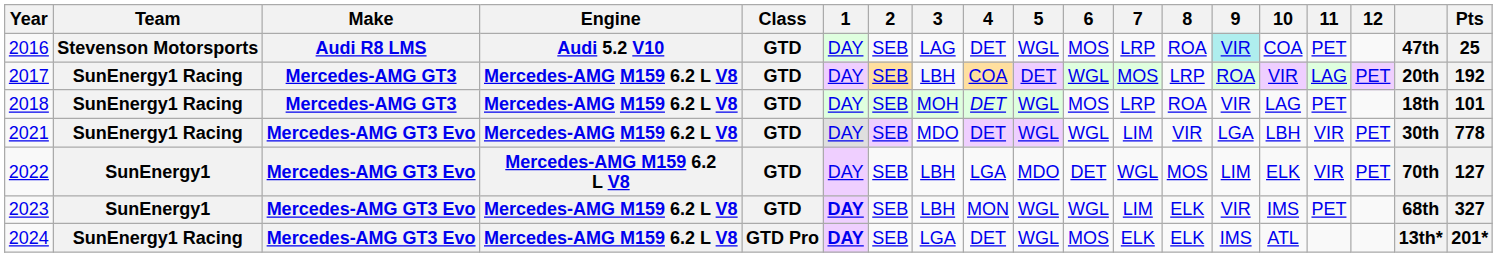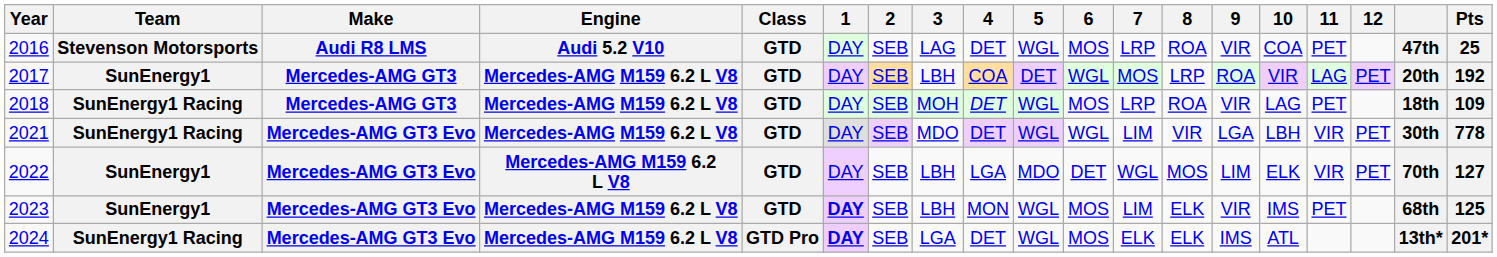(1236, 48) paleturquoise background -> (1236, 48) no background
(158, 76) SunEnergy1 Racing -> (158, 76) SunEnergy1
(1470, 105) 101 -> (1470, 105) 109
(1088, 210) WGL -> (1088, 210) MOS
(1470, 210) 327 -> (1470, 210) 125
